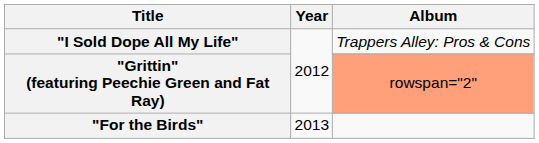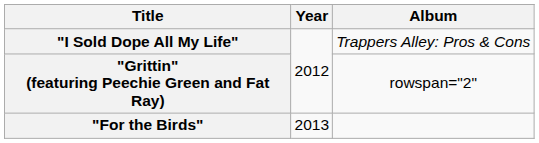(433, 83) lightsalmon background -> (433, 83) no background
